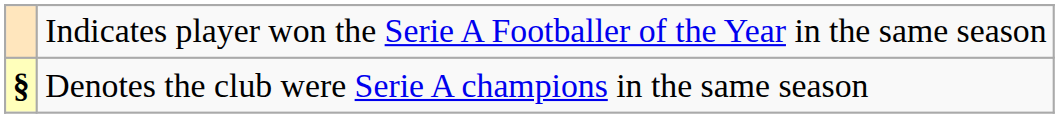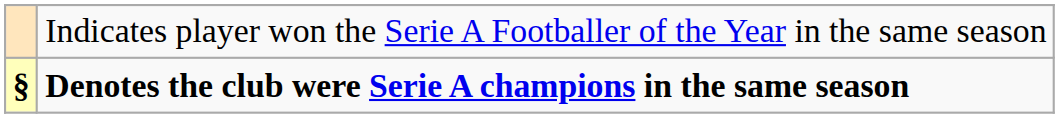(457, 84) normal -> (477, 84) bold
